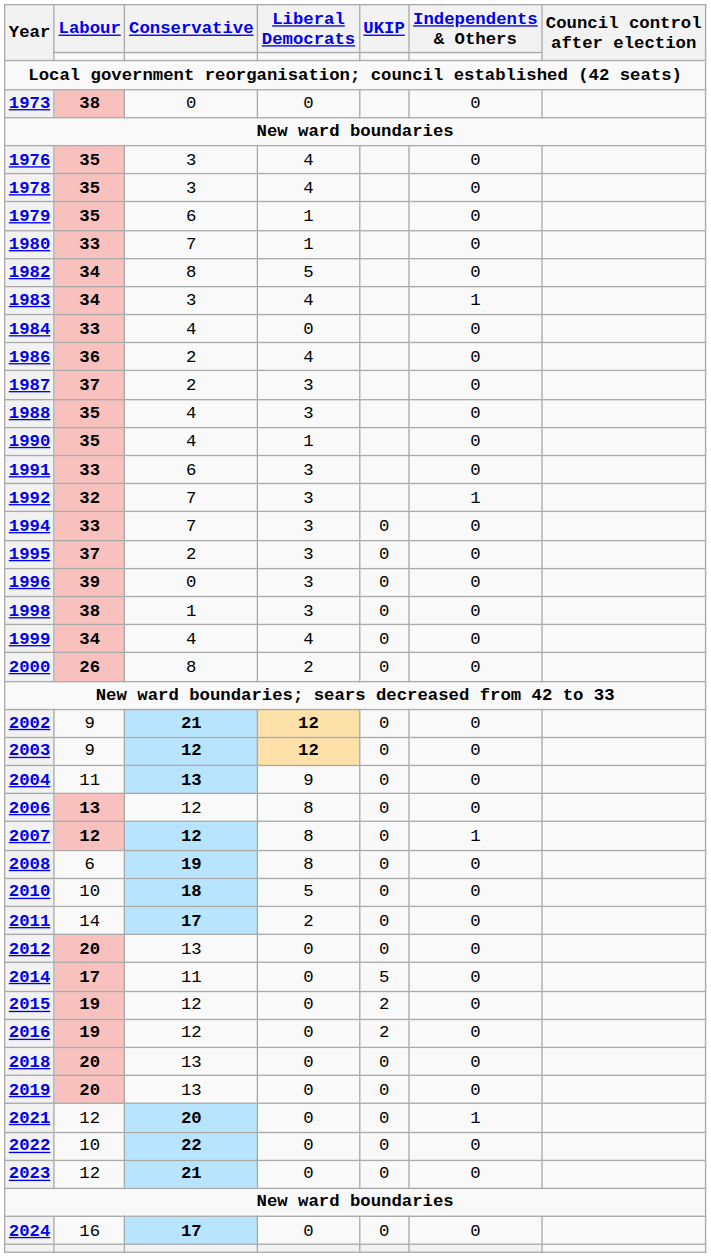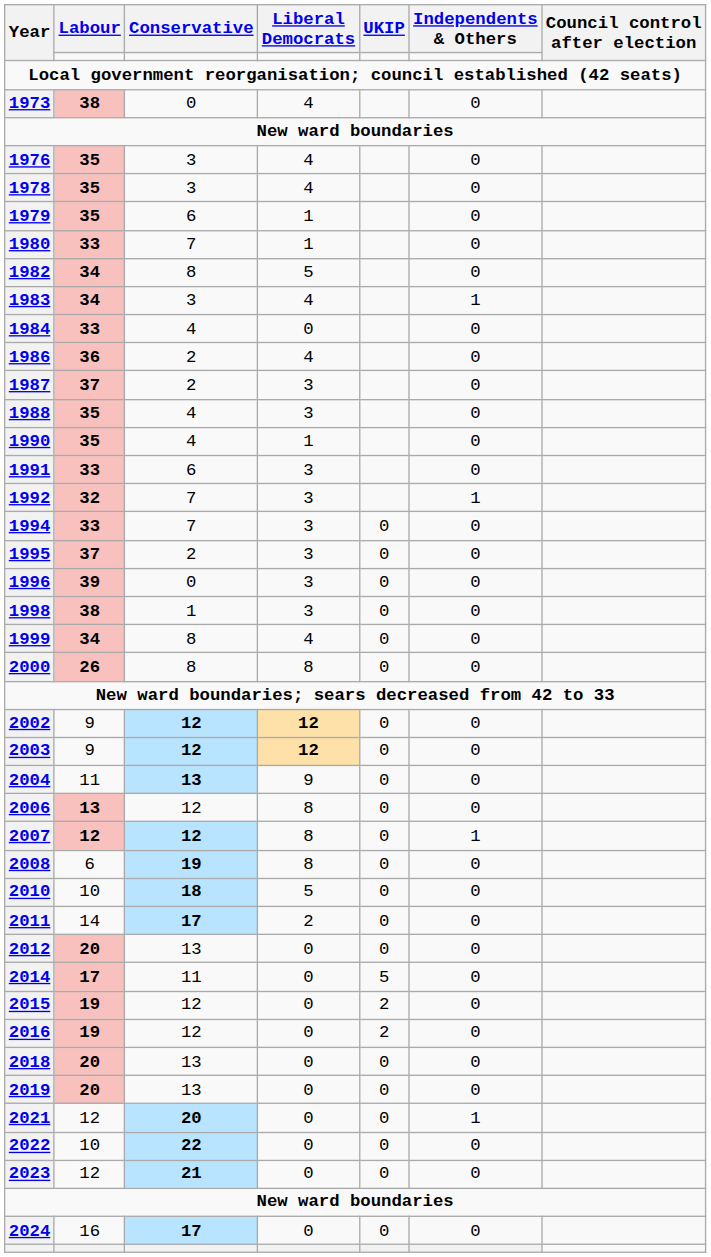(308, 103) 0 -> (308, 103) 4
(191, 639) 4 -> (191, 639) 8
(308, 667) 2 -> (308, 667) 8
(191, 723) 21 -> (191, 723) 12
